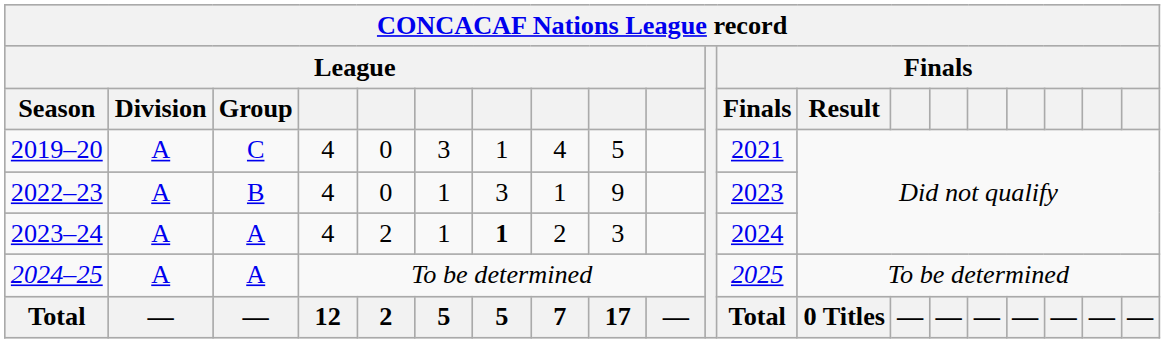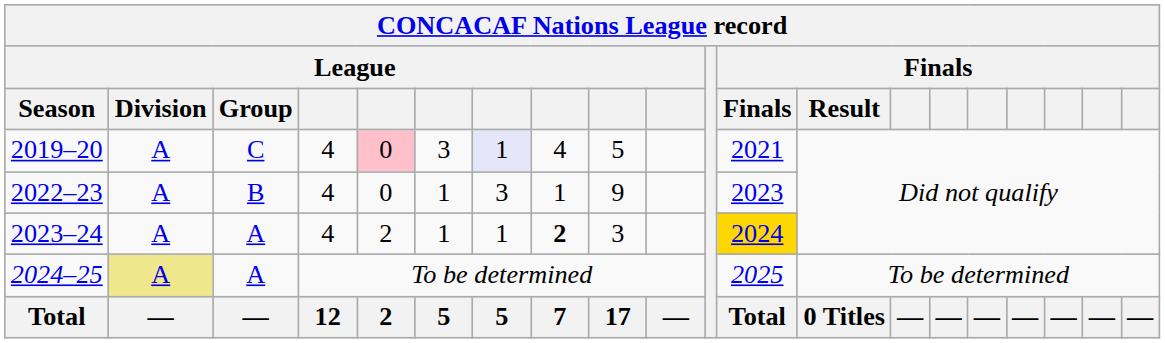(386, 150) no background -> (386, 150) pink background
(502, 150) no background -> (502, 150) lavender background
(502, 233) bold -> (502, 233) normal
(560, 233) normal -> (560, 233) bold
(757, 233) no background -> (757, 233) gold background
(161, 274) no background -> (161, 274) khaki background
